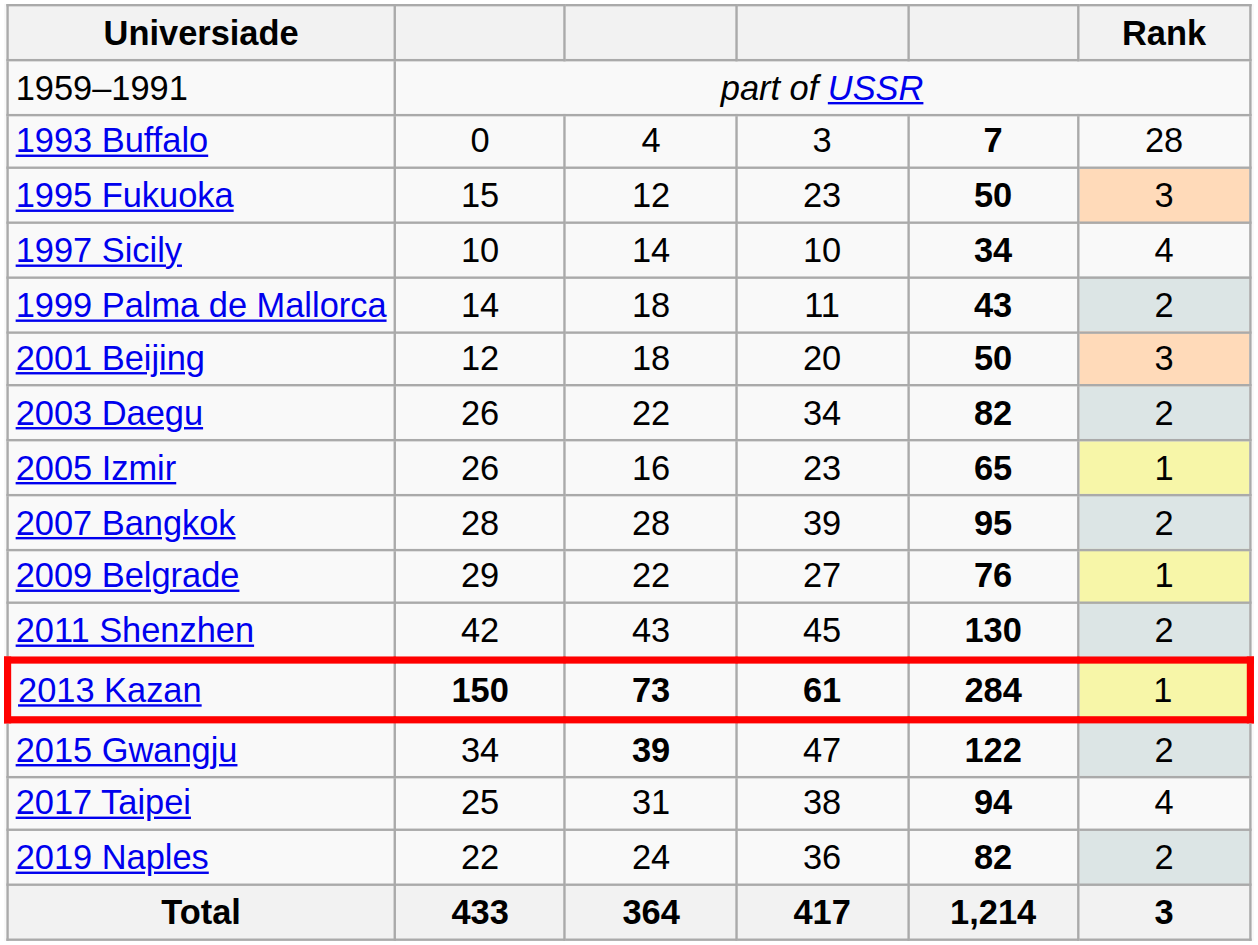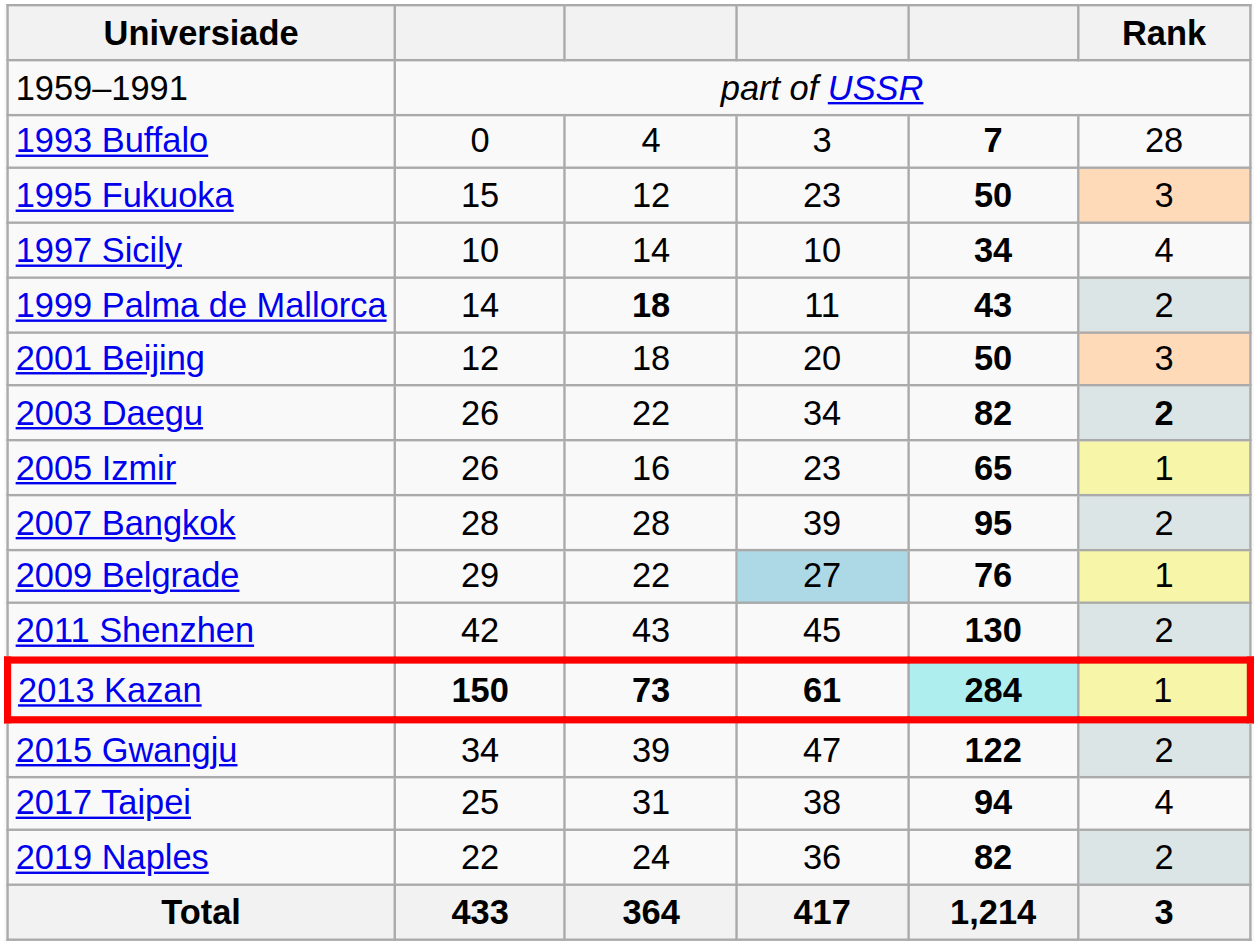(651, 305) normal -> (651, 305) bold
(1164, 413) normal -> (1164, 413) bold
(822, 576) no background -> (822, 576) lightblue background
(993, 690) no background -> (993, 690) paleturquoise background
(651, 749) bold -> (651, 749) normal
